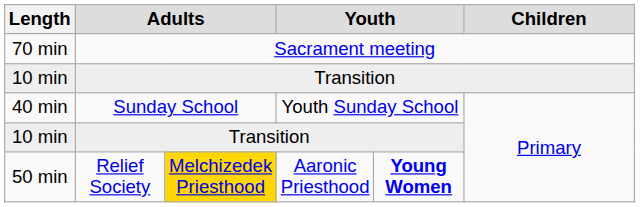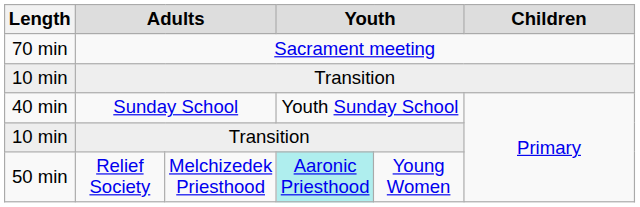(221, 176) gold background -> (221, 176) no background
(325, 176) no background -> (325, 176) paleturquoise background
(419, 176) bold -> (419, 176) normal
